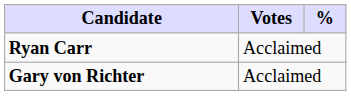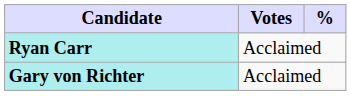(50, 47) no background -> (50, 47) paleturquoise background
(77, 76) no background -> (77, 76) paleturquoise background
